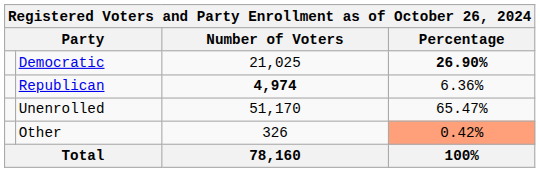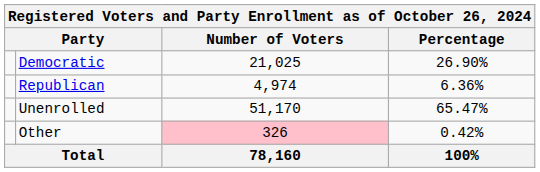(462, 63) bold -> (462, 63) normal
(275, 86) bold -> (275, 86) normal
(275, 133) no background -> (275, 133) pink background
(462, 133) lightsalmon background -> (462, 133) no background
